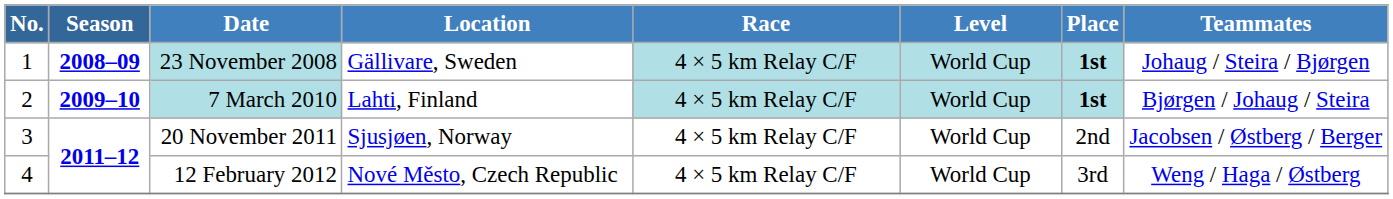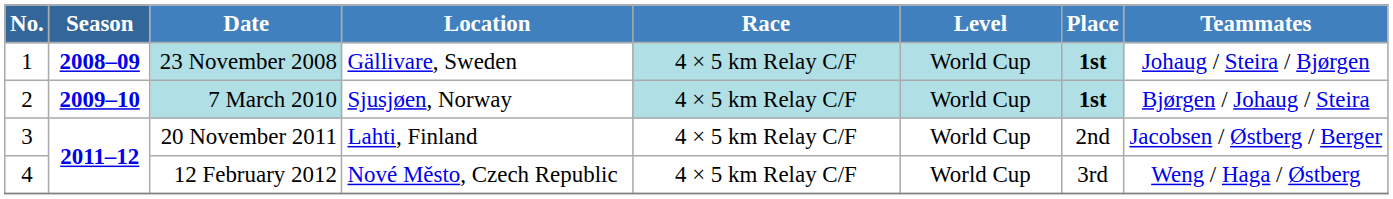(413, 99) Lahti, Finland -> (430, 99) Sjusjøen, Norway
(430, 137) Sjusjøen, Norway -> (413, 137) Lahti, Finland
